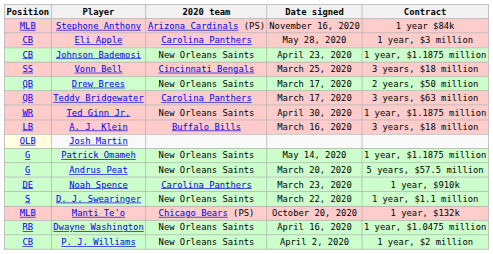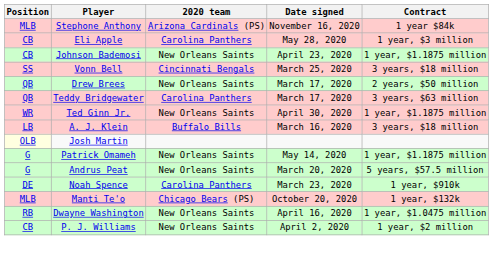- row: (98, 199)
